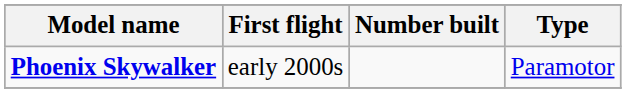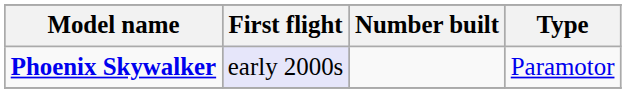(286, 66) no background -> (286, 66) lavender background
